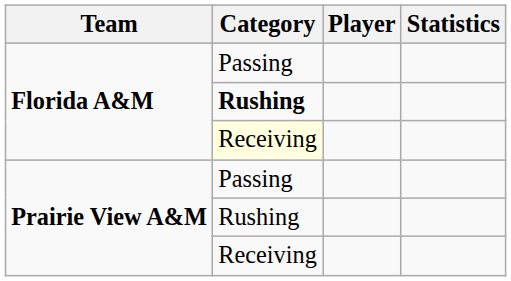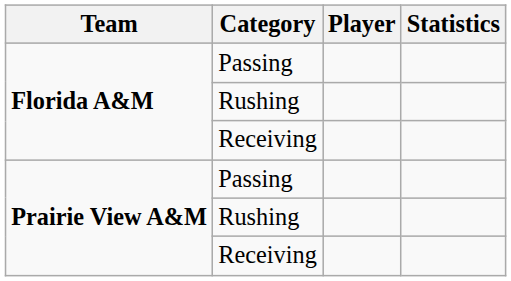(261, 101) bold -> (259, 101) normal
(268, 139) lightyellow background -> (268, 139) no background
